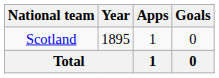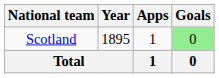(193, 38) no background -> (193, 38) lightgreen background
